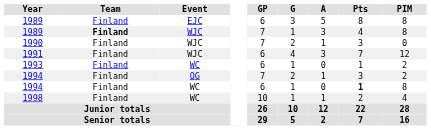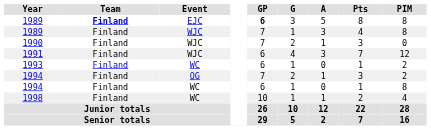(110, 21) normal -> (110, 21) bold
(262, 21) normal -> (262, 21) bold
(110, 32) bold -> (110, 32) normal
(361, 87) bold -> (361, 87) normal
